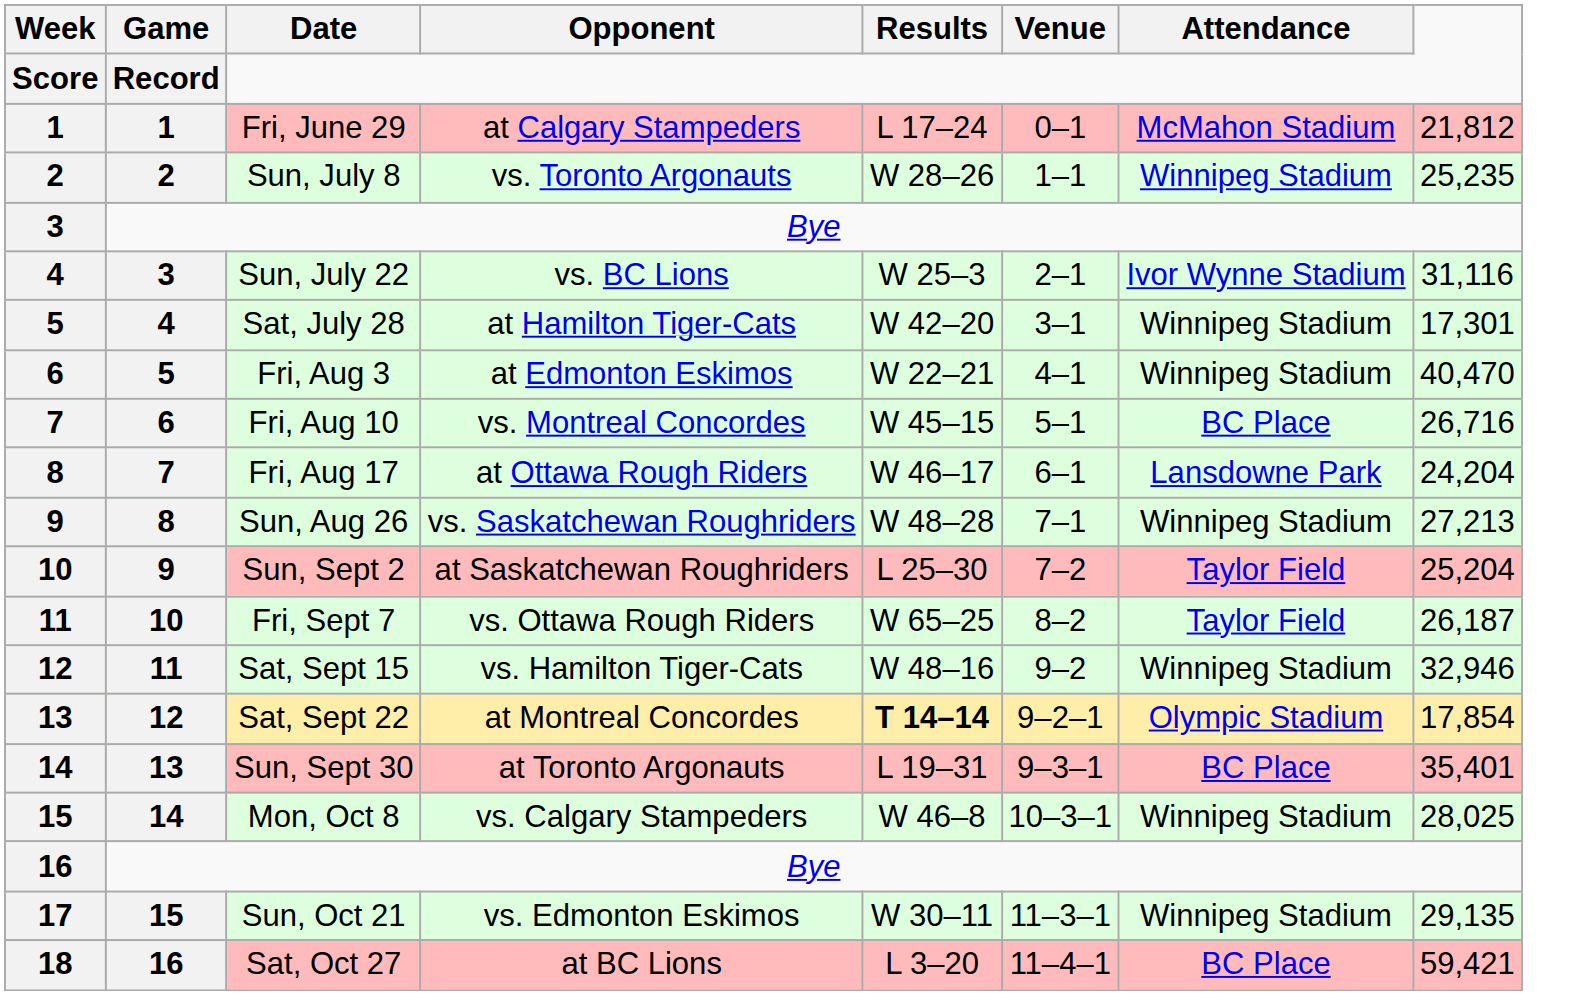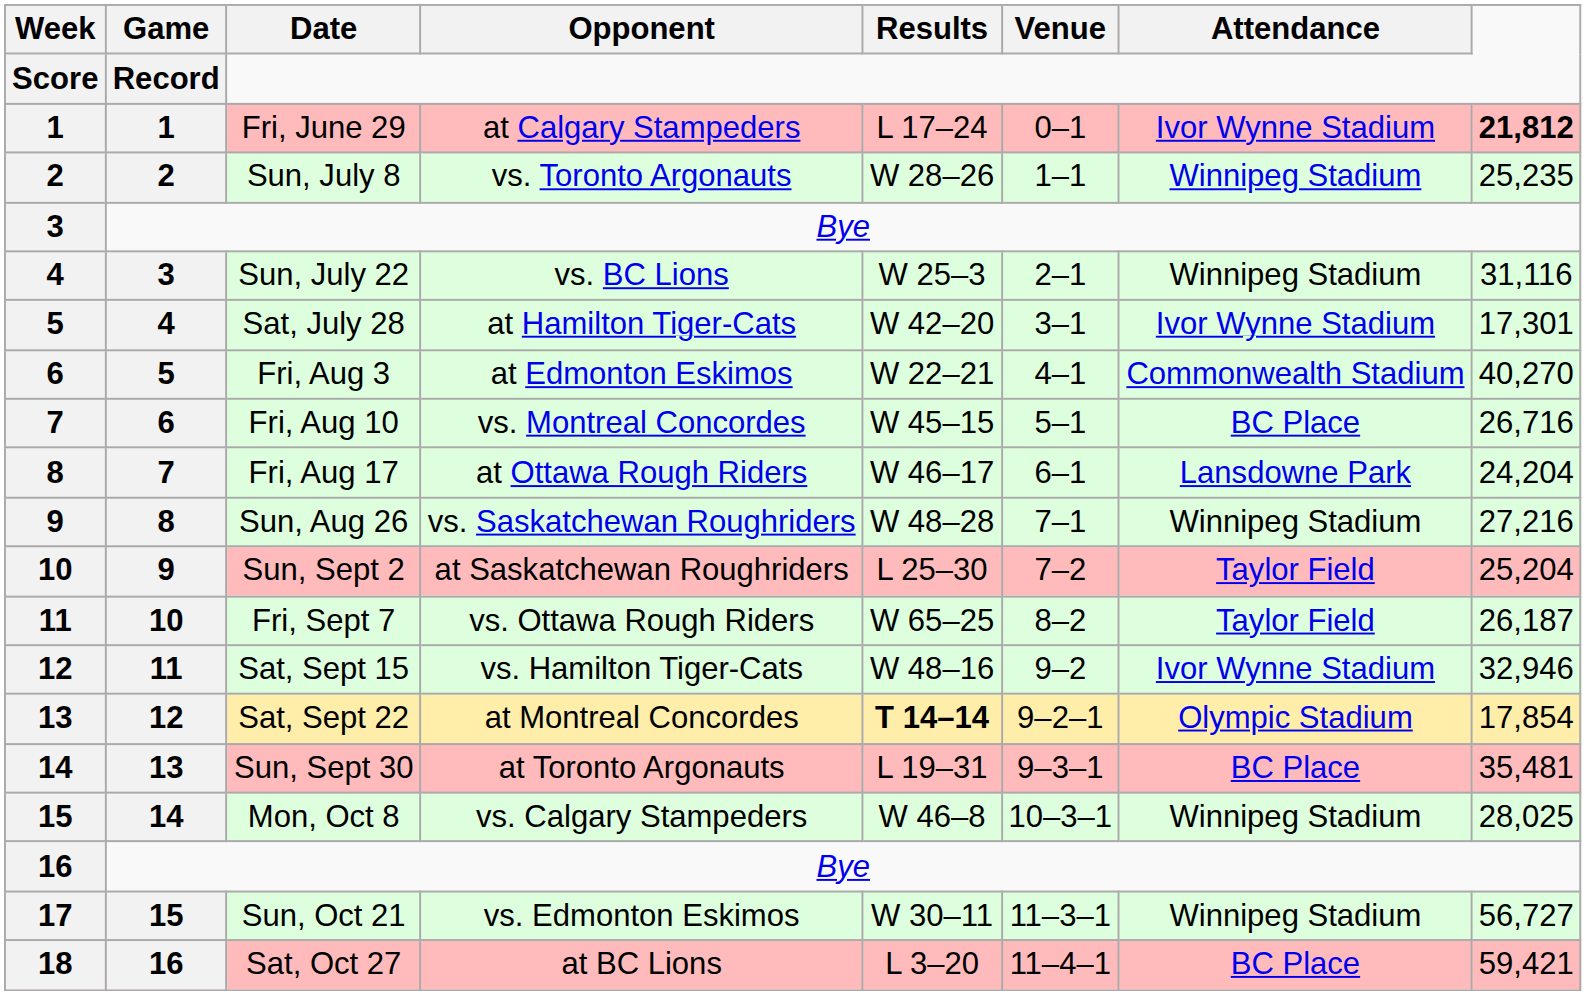(1266, 127) McMahon Stadium -> (1295, 127) Ivor Wynne Stadium
(1467, 127) normal -> (1526, 127) bold
(1266, 275) Ivor Wynne Stadium -> (1295, 275) Winnipeg Stadium
(1266, 324) Winnipeg Stadium -> (1295, 324) Ivor Wynne Stadium
(1266, 373) Winnipeg Stadium -> (1295, 373) Commonwealth Stadium
(1467, 373) 40,470 -> (1526, 373) 40,270
(1467, 521) 27,213 -> (1526, 521) 27,216
(1266, 669) Winnipeg Stadium -> (1295, 669) Ivor Wynne Stadium
(1467, 767) 35,401 -> (1526, 767) 35,481
(1467, 915) 29,135 -> (1526, 915) 56,727
